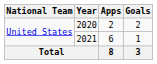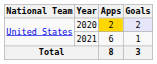(111, 25) no background -> (111, 25) gold background
(138, 25) no background -> (138, 25) lavender background
